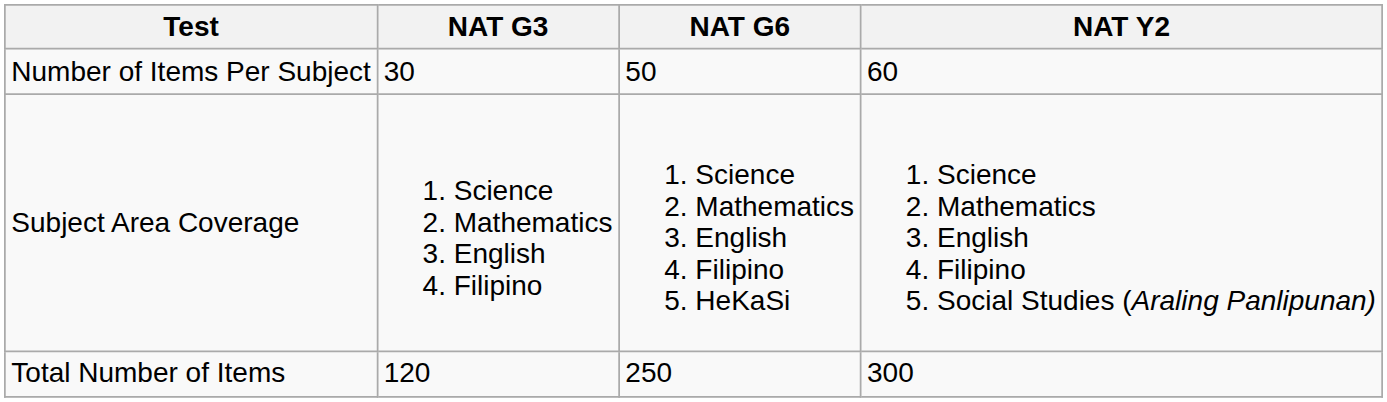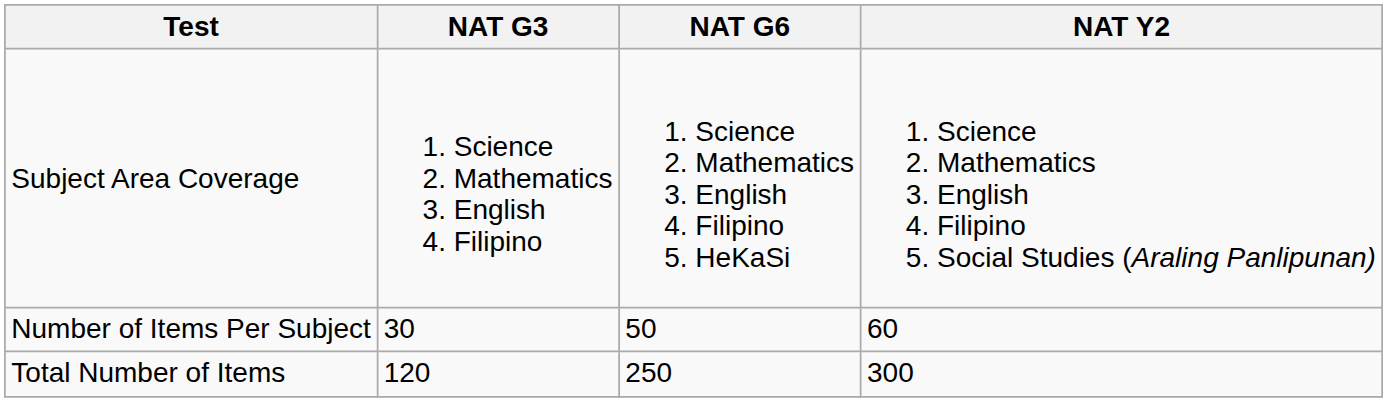rows swapped: (155, 222) <-> (191, 71)
